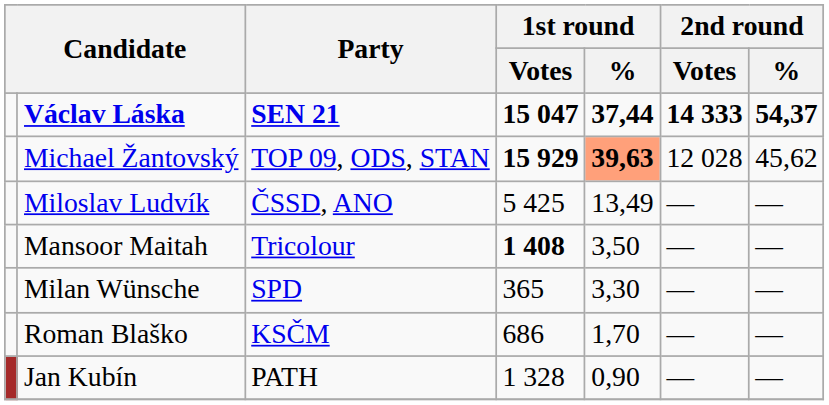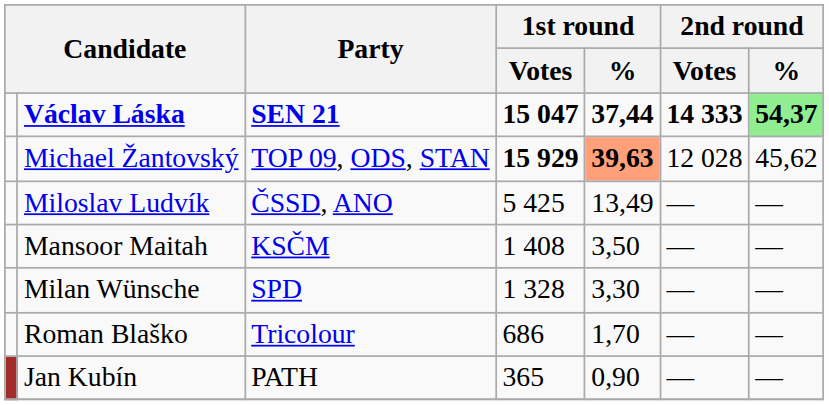(786, 114) no background -> (786, 114) lightgreen background
(303, 245) Tricolour -> (290, 245) KSČM
(534, 245) bold -> (534, 245) normal
(523, 289) 365 -> (534, 289) 1 328
(290, 333) KSČM -> (303, 333) Tricolour
(534, 377) 1 328 -> (523, 377) 365
